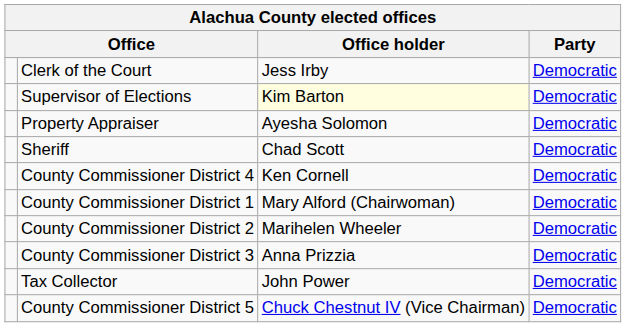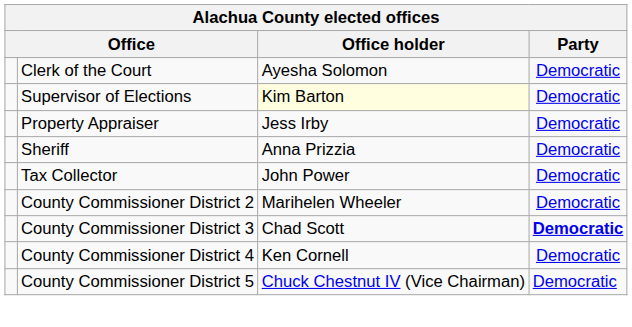(295, 70) Jess Irby -> (325, 70) Ayesha Solomon
(325, 123) Ayesha Solomon -> (295, 123) Jess Irby
(303, 149) Chad Scott -> (308, 149) Anna Prizzia
rows swapped: (69, 281) <-> (138, 176)
- row: (138, 202)
(308, 255) Anna Prizzia -> (303, 228) Chad Scott
(575, 255) normal -> (578, 228) bold
